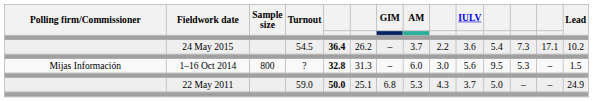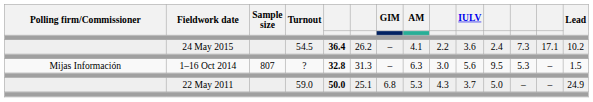(416, 47) 3.7 -> (416, 47) 4.1
(497, 47) 5.4 -> (497, 47) 2.4
(267, 66) 800 -> (267, 66) 807
(416, 66) 6.0 -> (416, 66) 6.3
